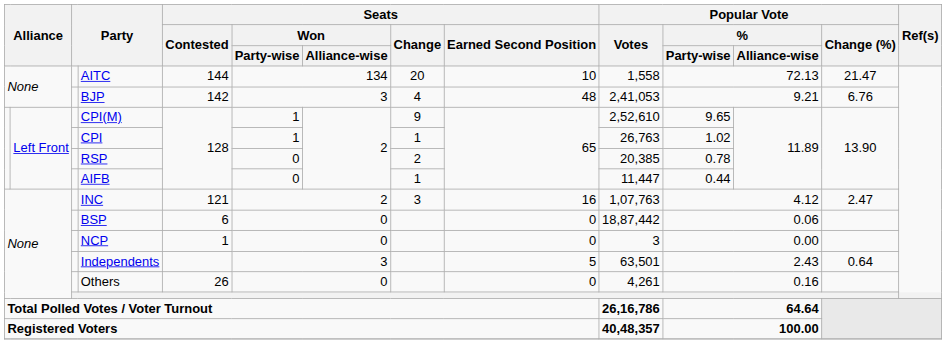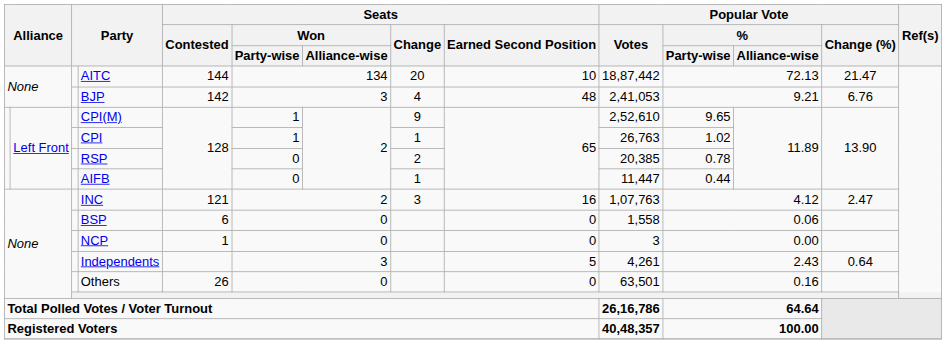(644, 76) 1,558 -> (631, 76) 18,87,442
(631, 220) 18,87,442 -> (644, 220) 1,558
(640, 261) 63,501 -> (644, 261) 4,261
(644, 281) 4,261 -> (640, 281) 63,501
